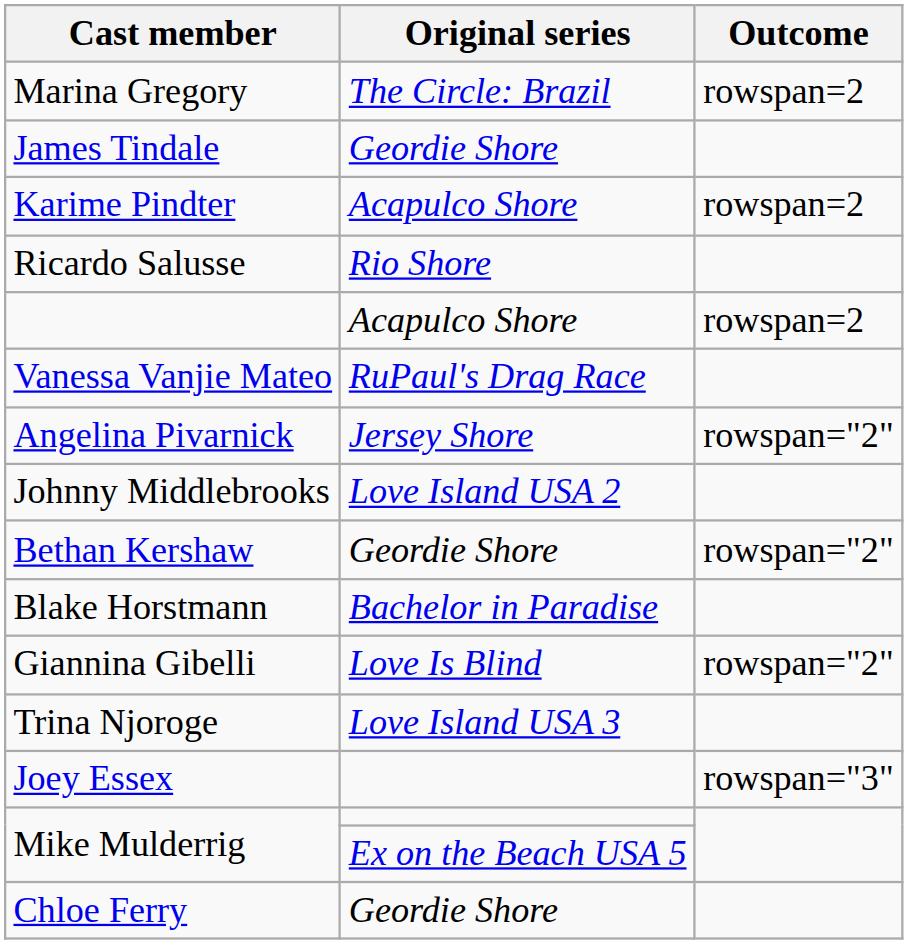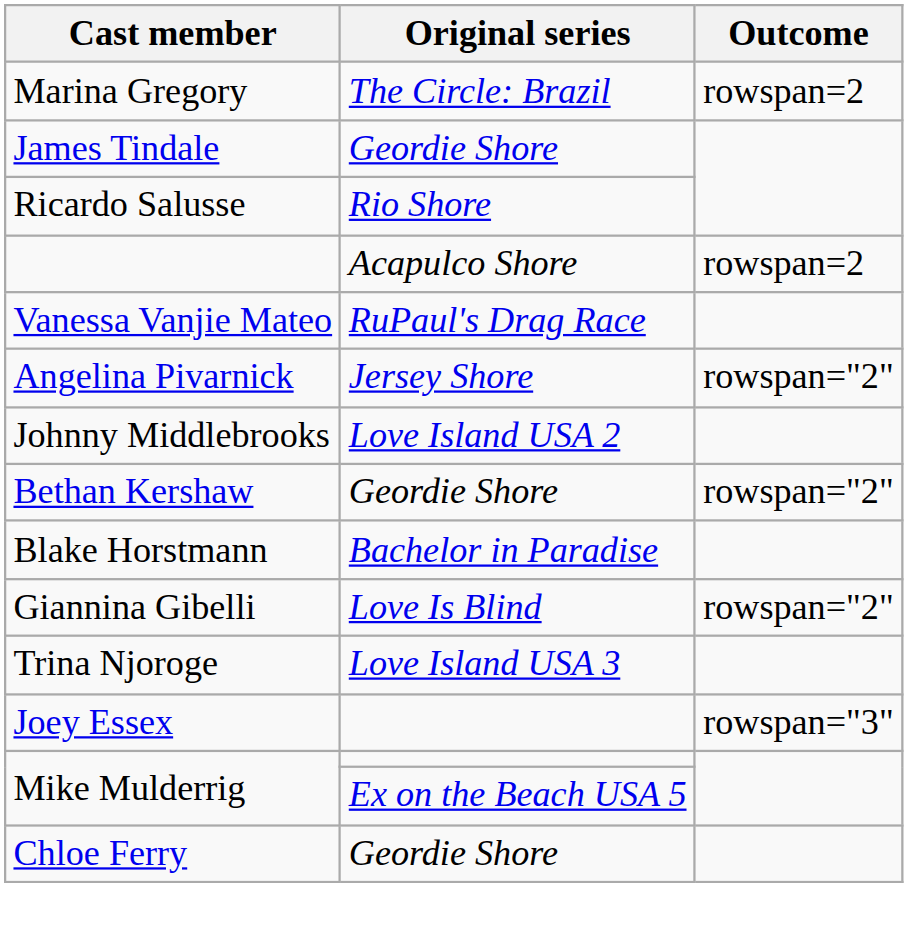- row: (124, 205)
